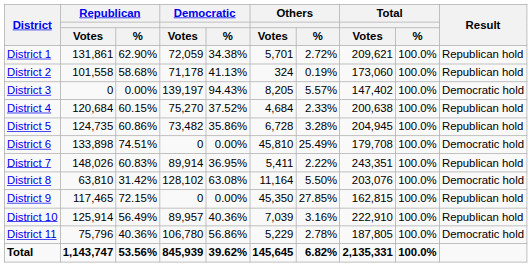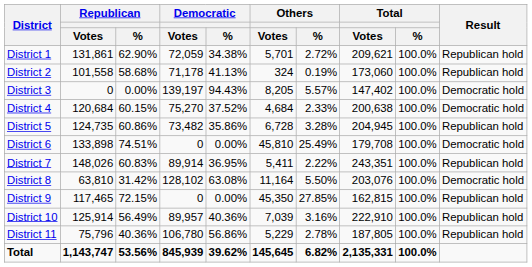(483, 108) Republican hold -> (483, 108) Democratic hold
(483, 234) Democratic hold -> (483, 234) Republican hold
